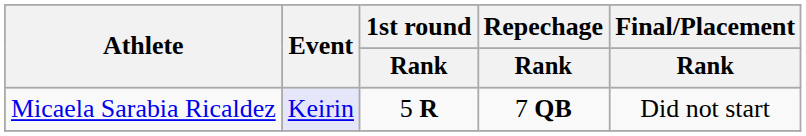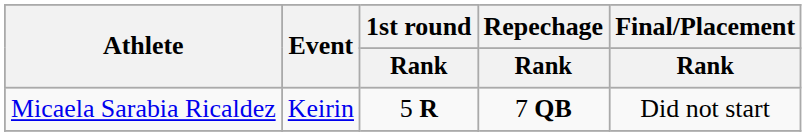(321, 109) lavender background -> (321, 109) no background
